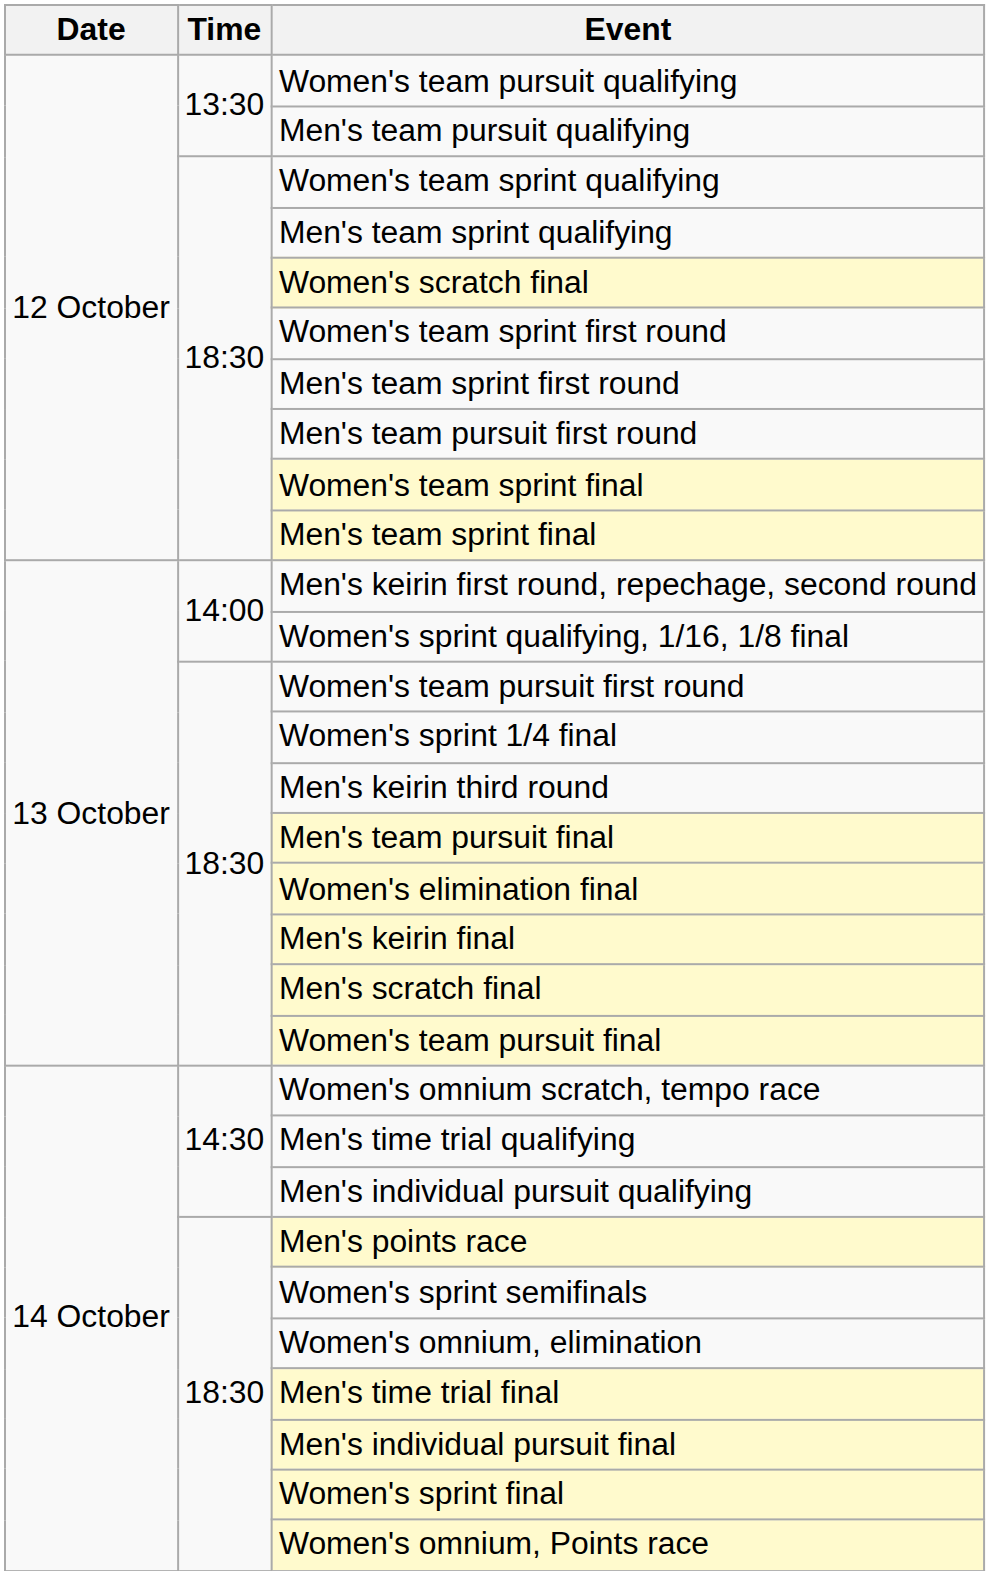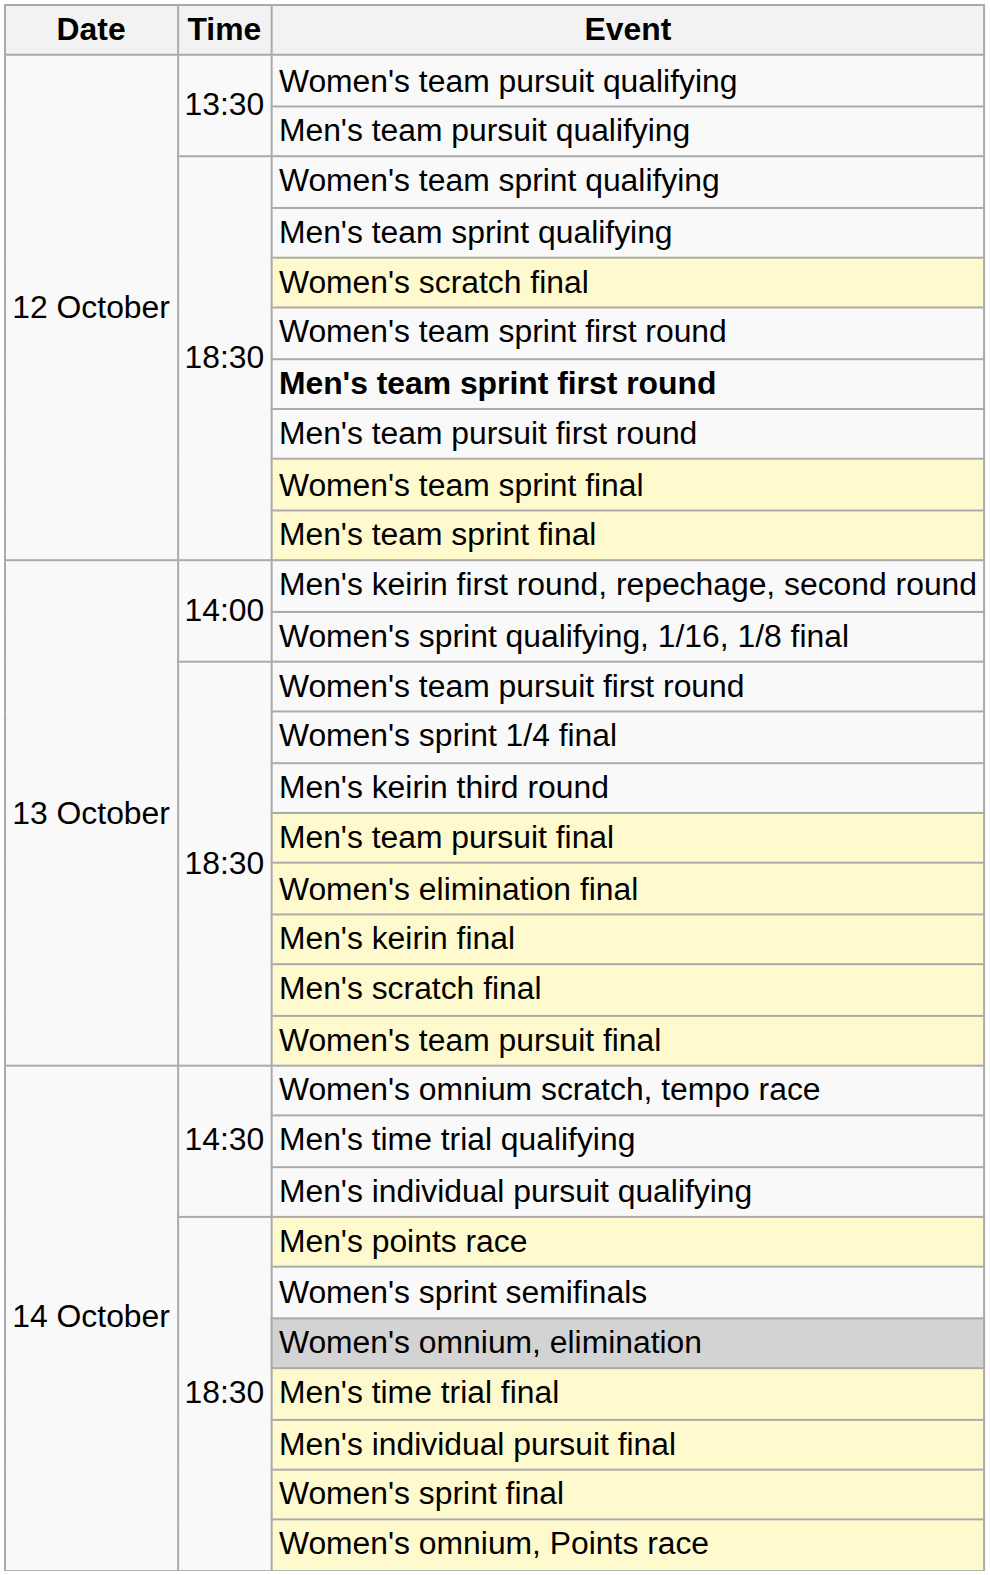(479, 383) normal -> (498, 383) bold
(490, 1342) no background -> (490, 1342) lightgrey background
